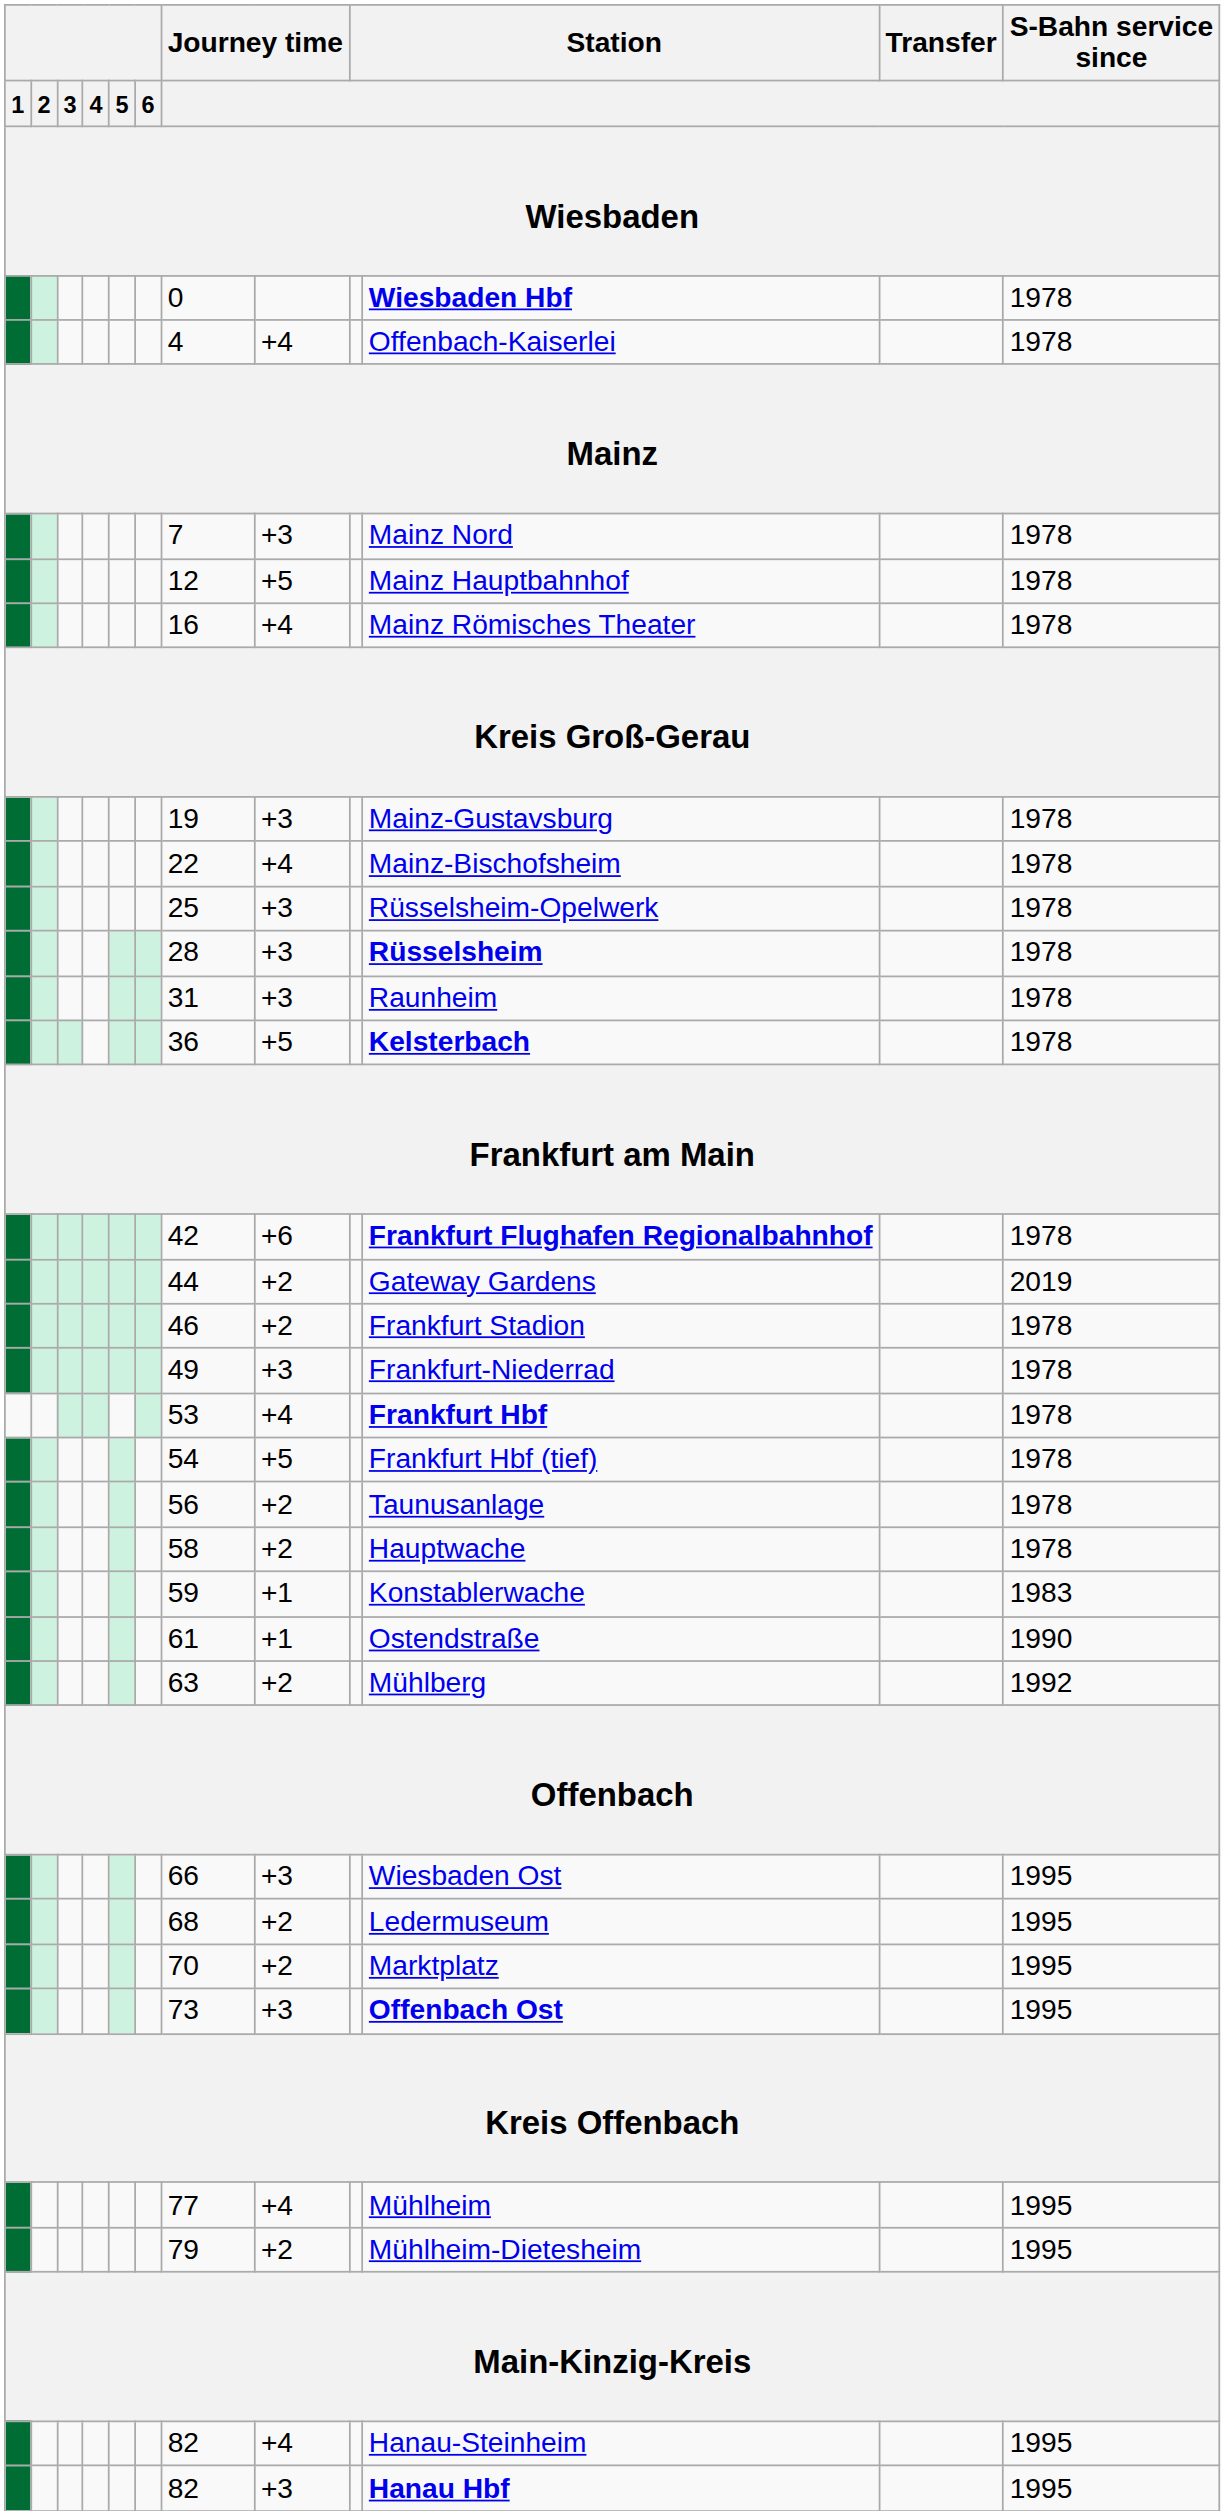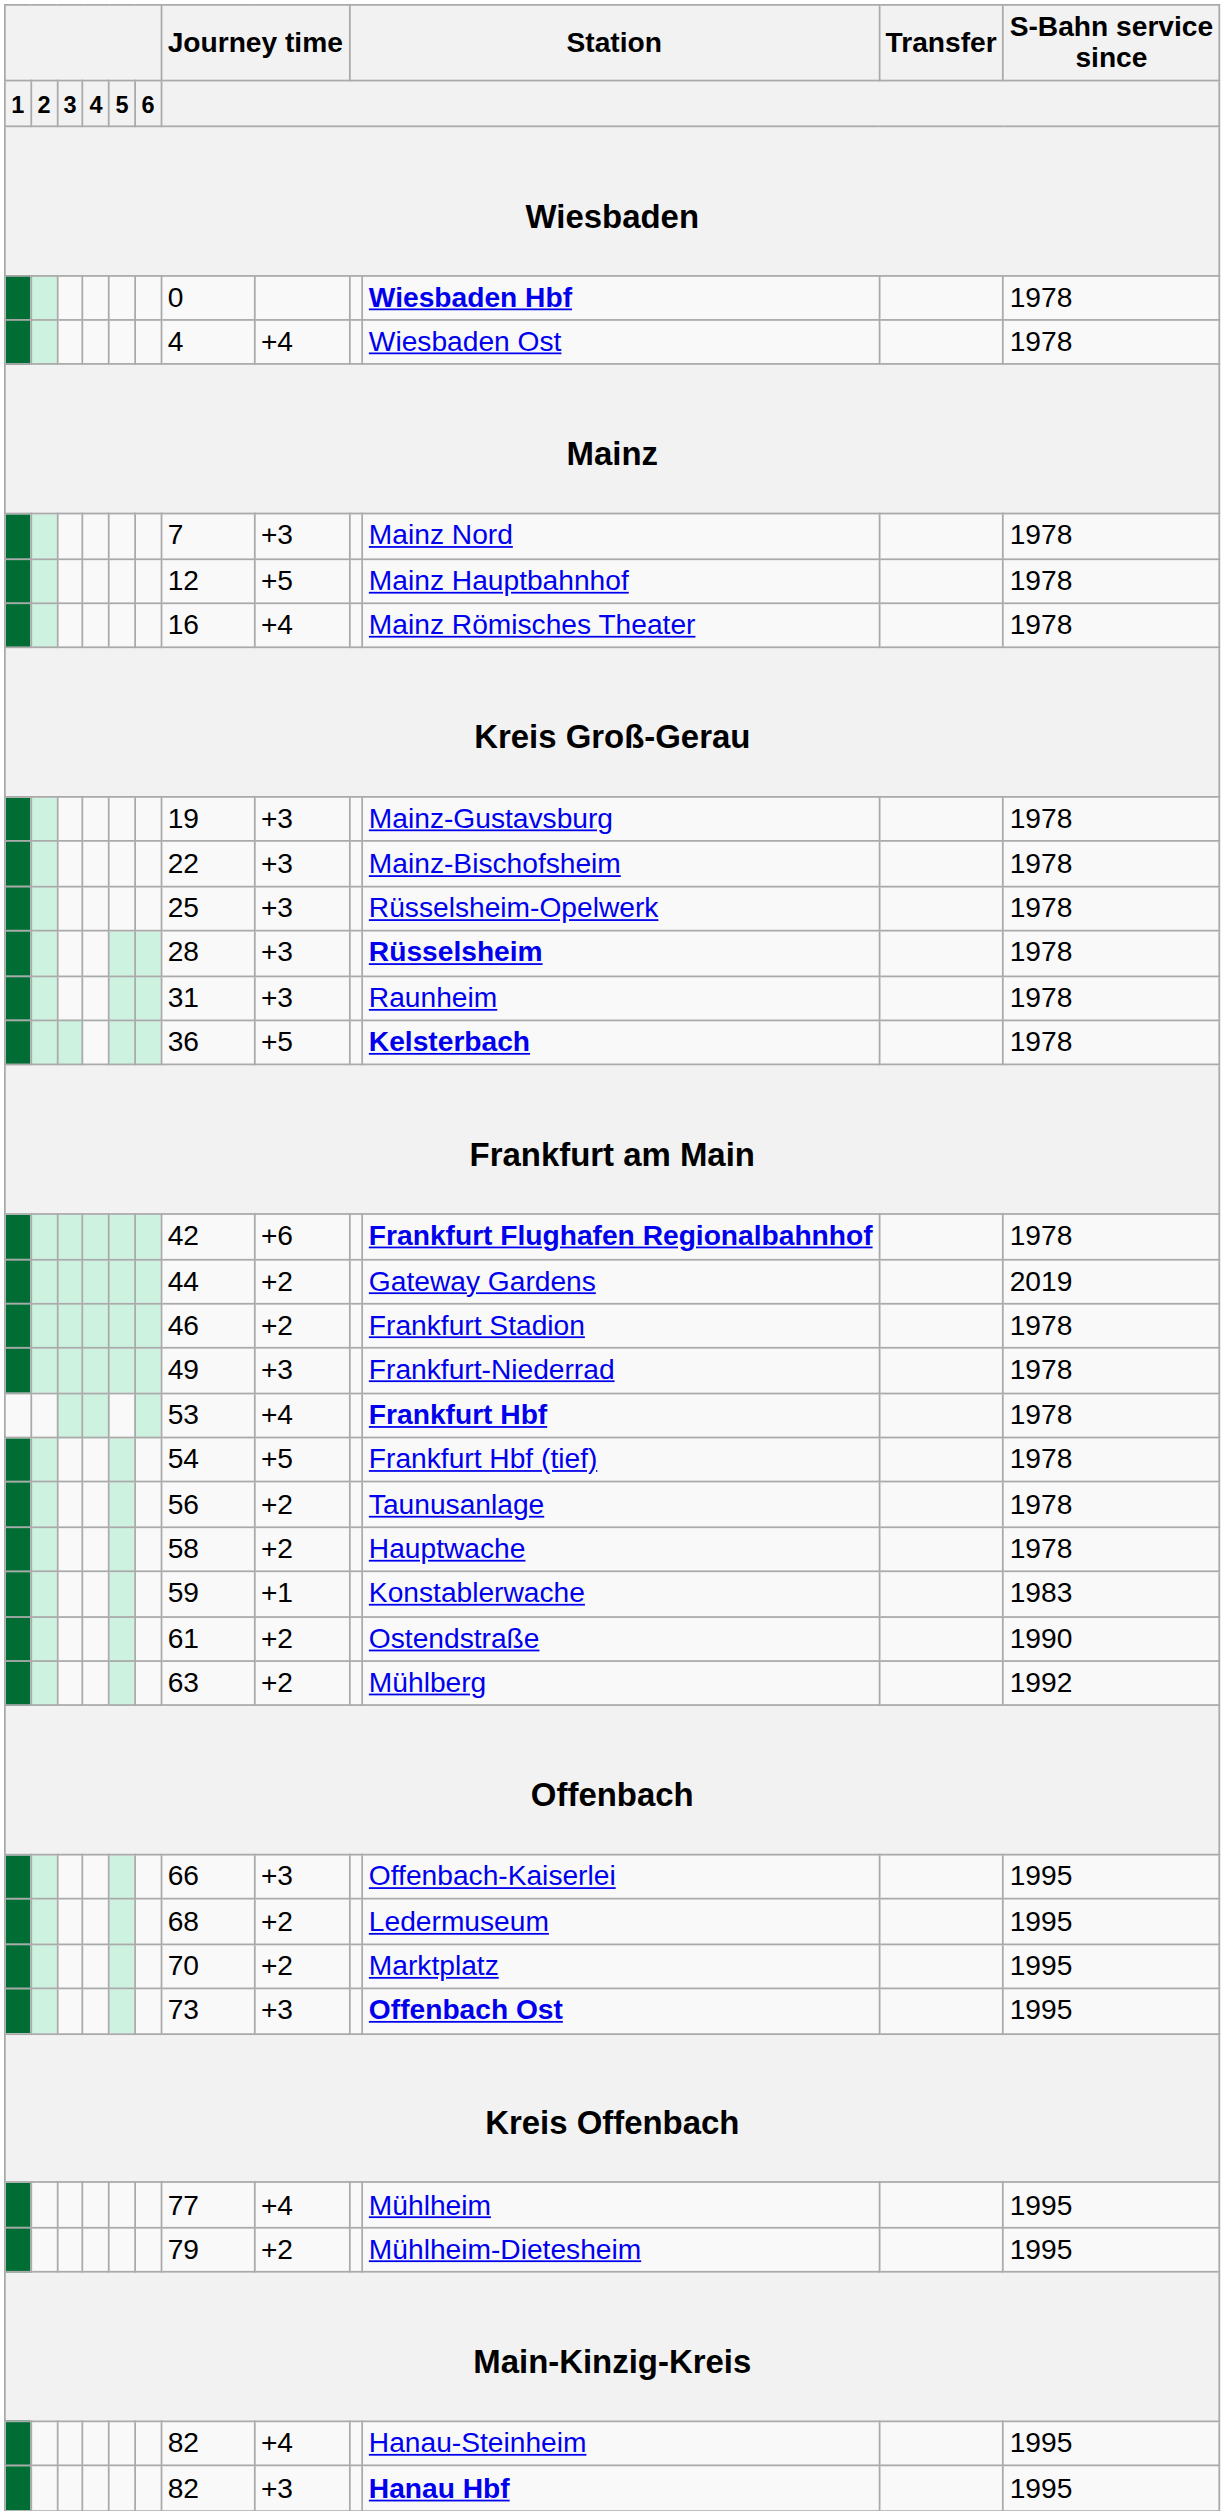(492, 341) Offenbach-Kaiserlei -> (465, 341) Wiesbaden Ost
(277, 863) +4 -> (277, 863) +3
(277, 1638) +1 -> (277, 1638) +2
(465, 1876) Wiesbaden Ost -> (492, 1876) Offenbach-Kaiserlei
